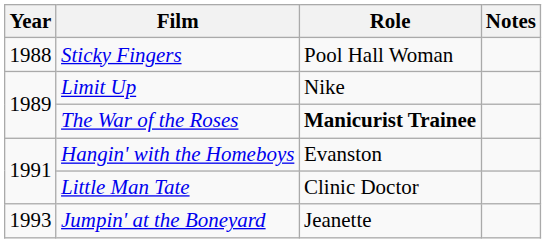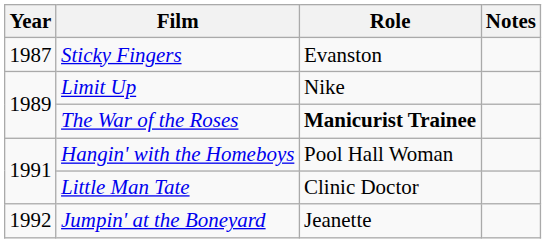(30, 54) 1988 -> (30, 54) 1987
(379, 54) Pool Hall Woman -> (343, 54) Evanston
(343, 154) Evanston -> (379, 154) Pool Hall Woman
(30, 220) 1993 -> (30, 220) 1992
